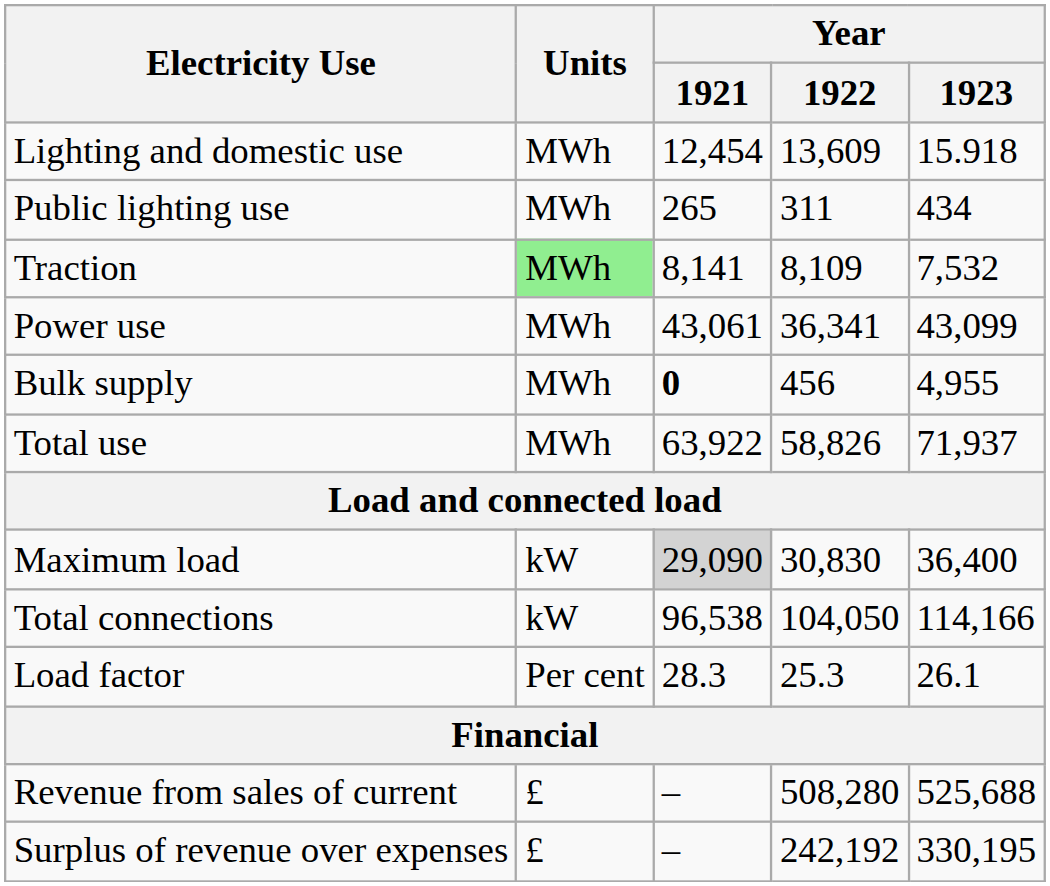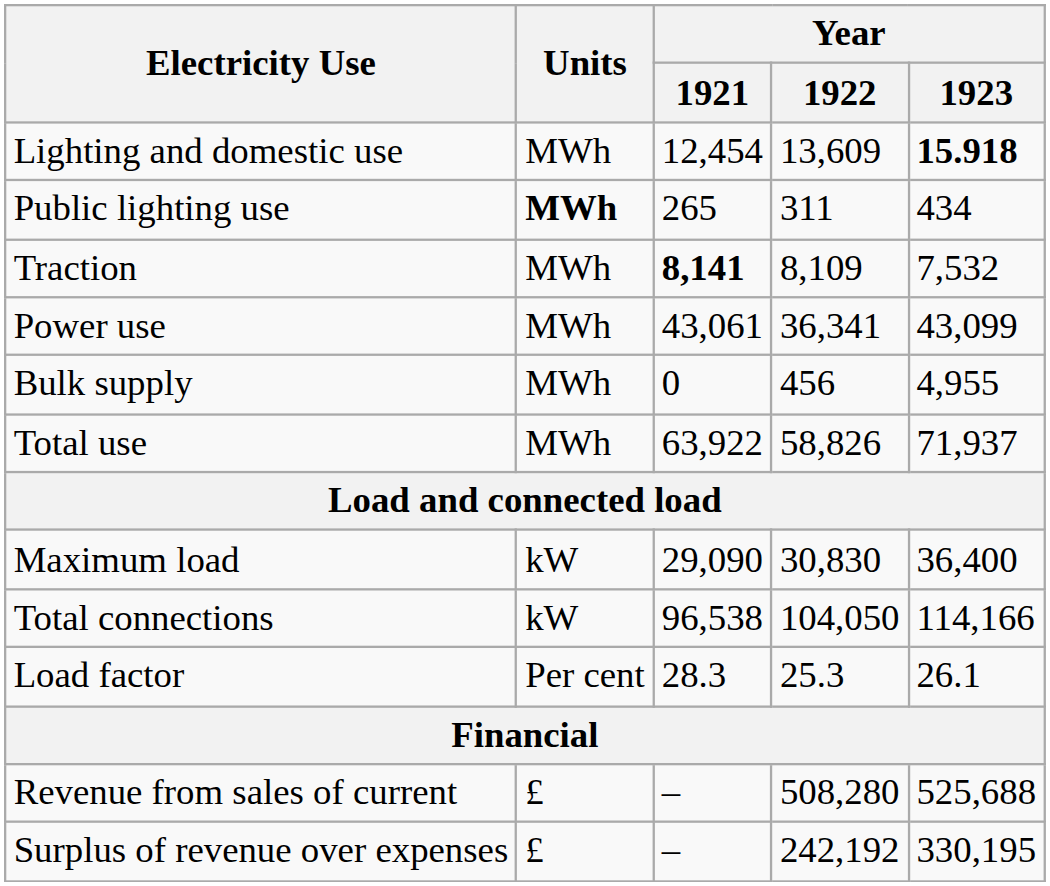(967, 150) normal -> (967, 150) bold
(568, 208) normal -> (571, 208) bold
(568, 267) lightgreen background -> (568, 267) no background
(703, 267) normal -> (703, 267) bold
(671, 383) bold -> (671, 383) normal
(712, 558) lightgrey background -> (712, 558) no background
